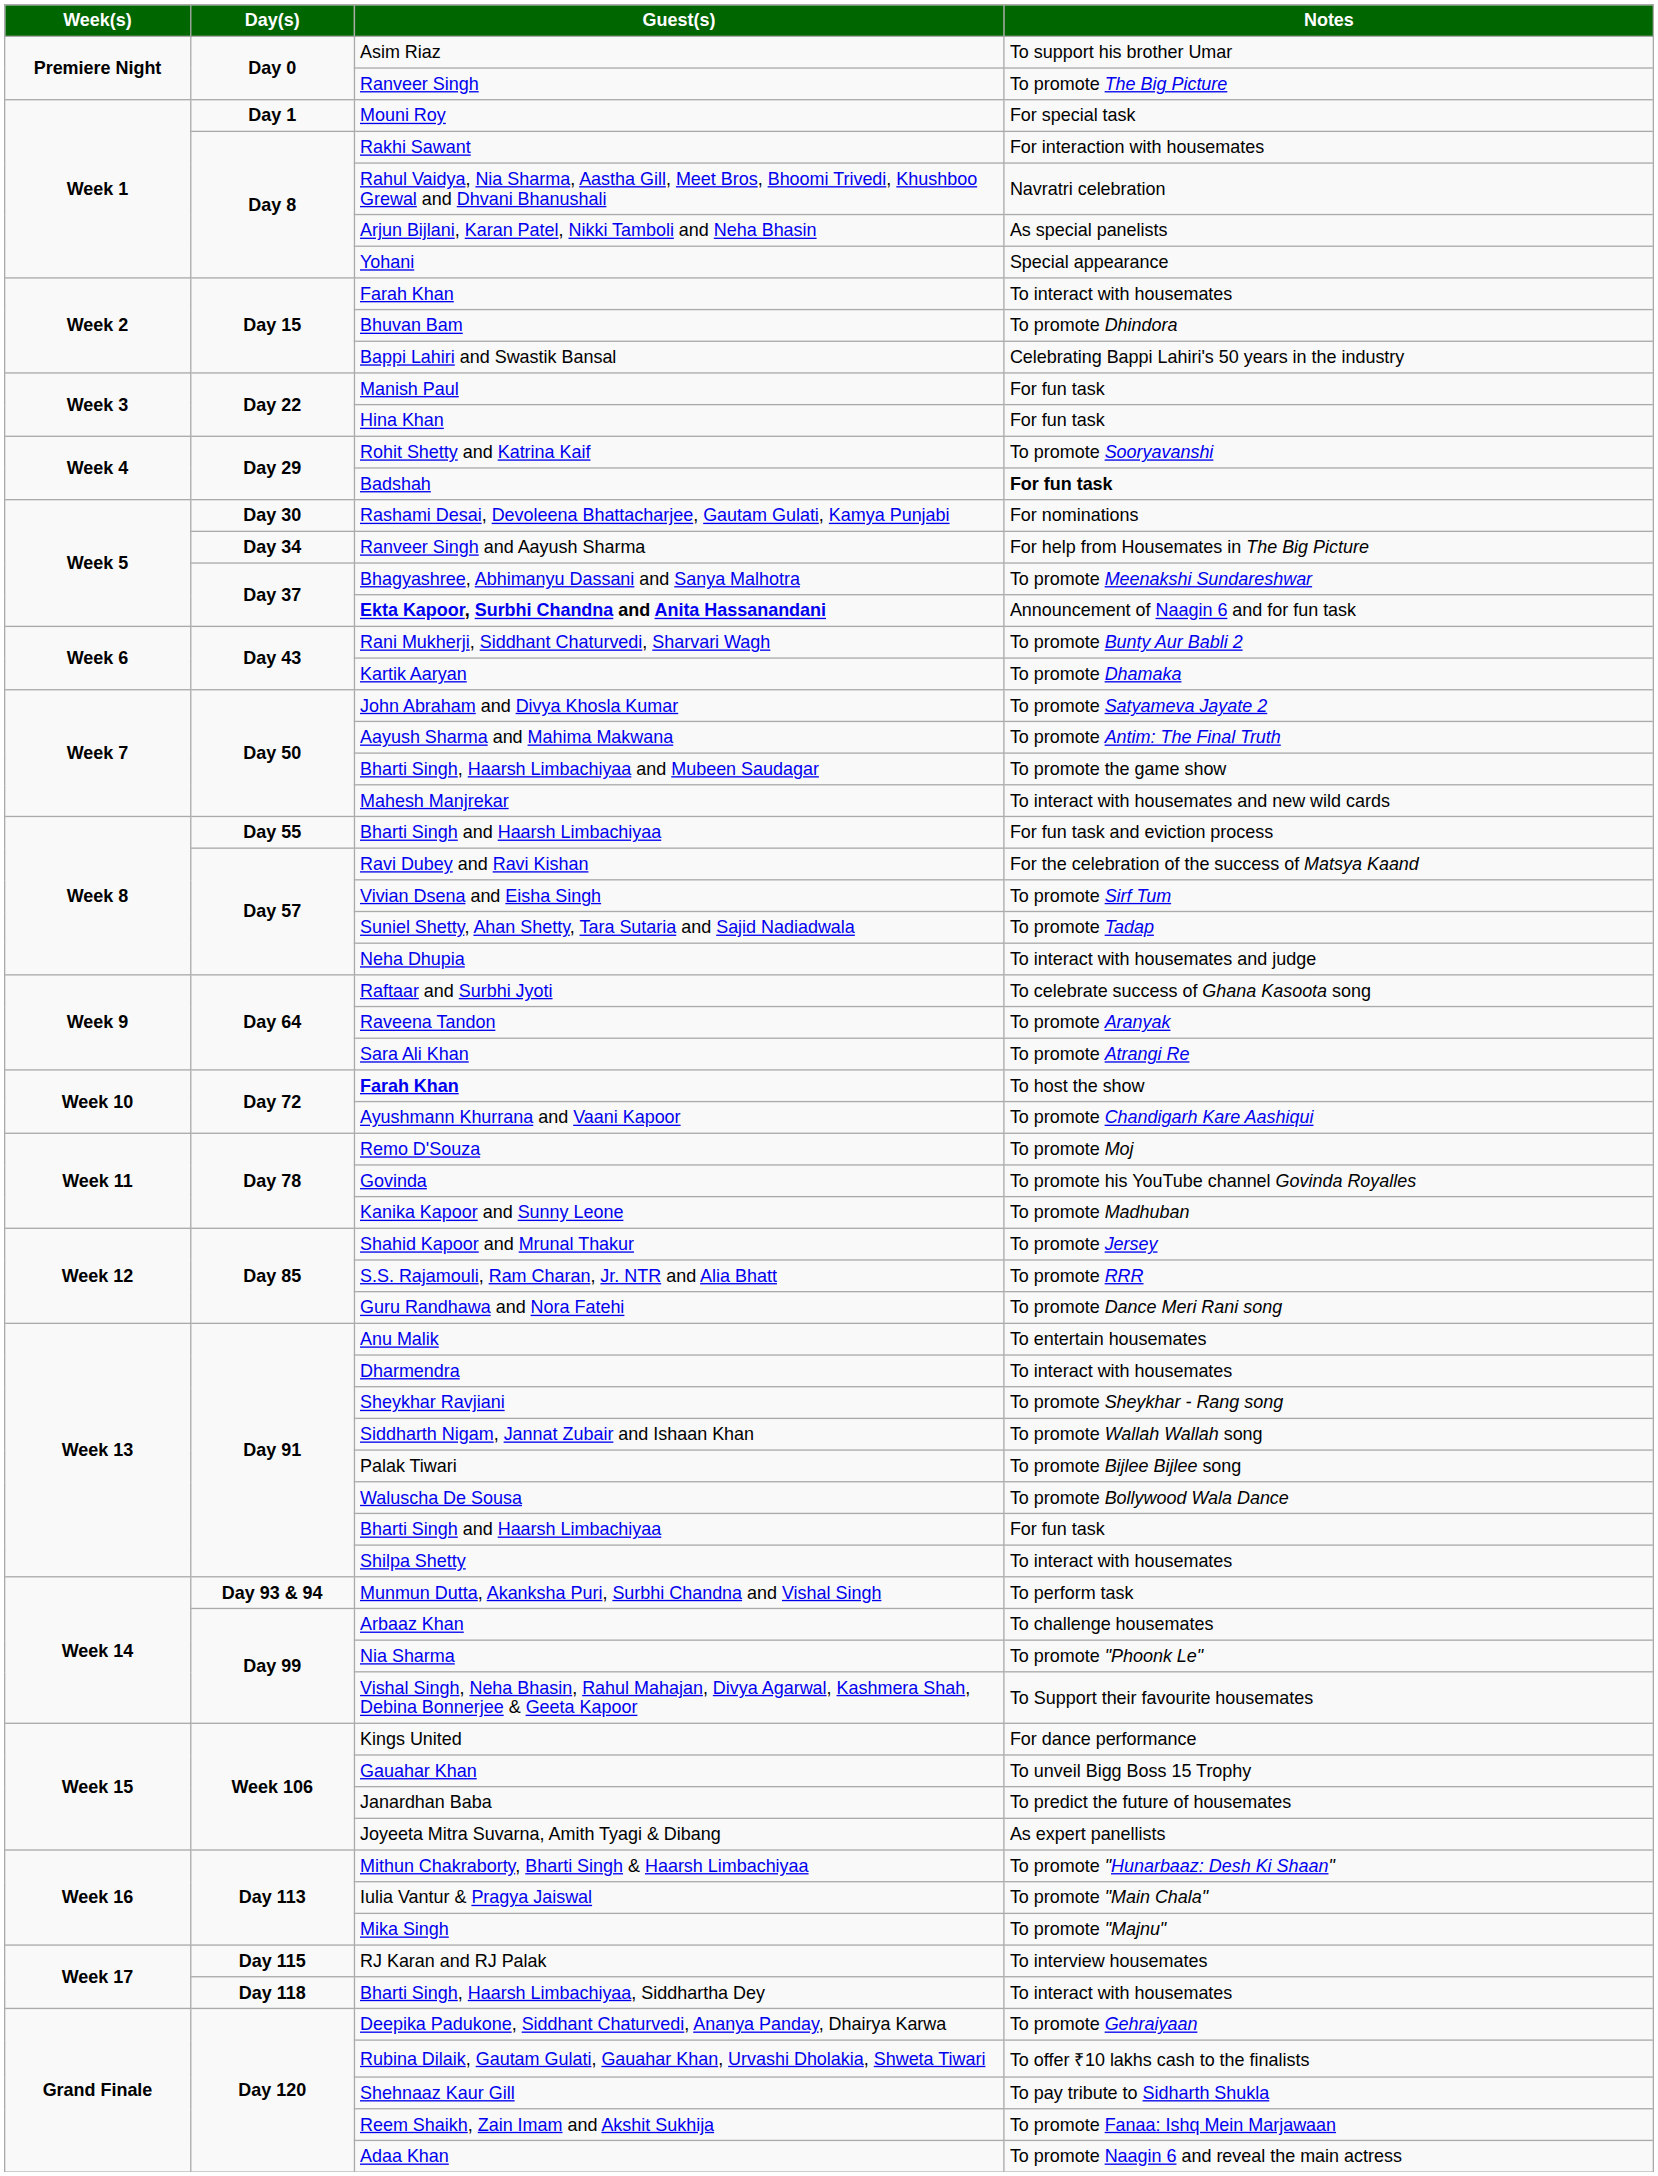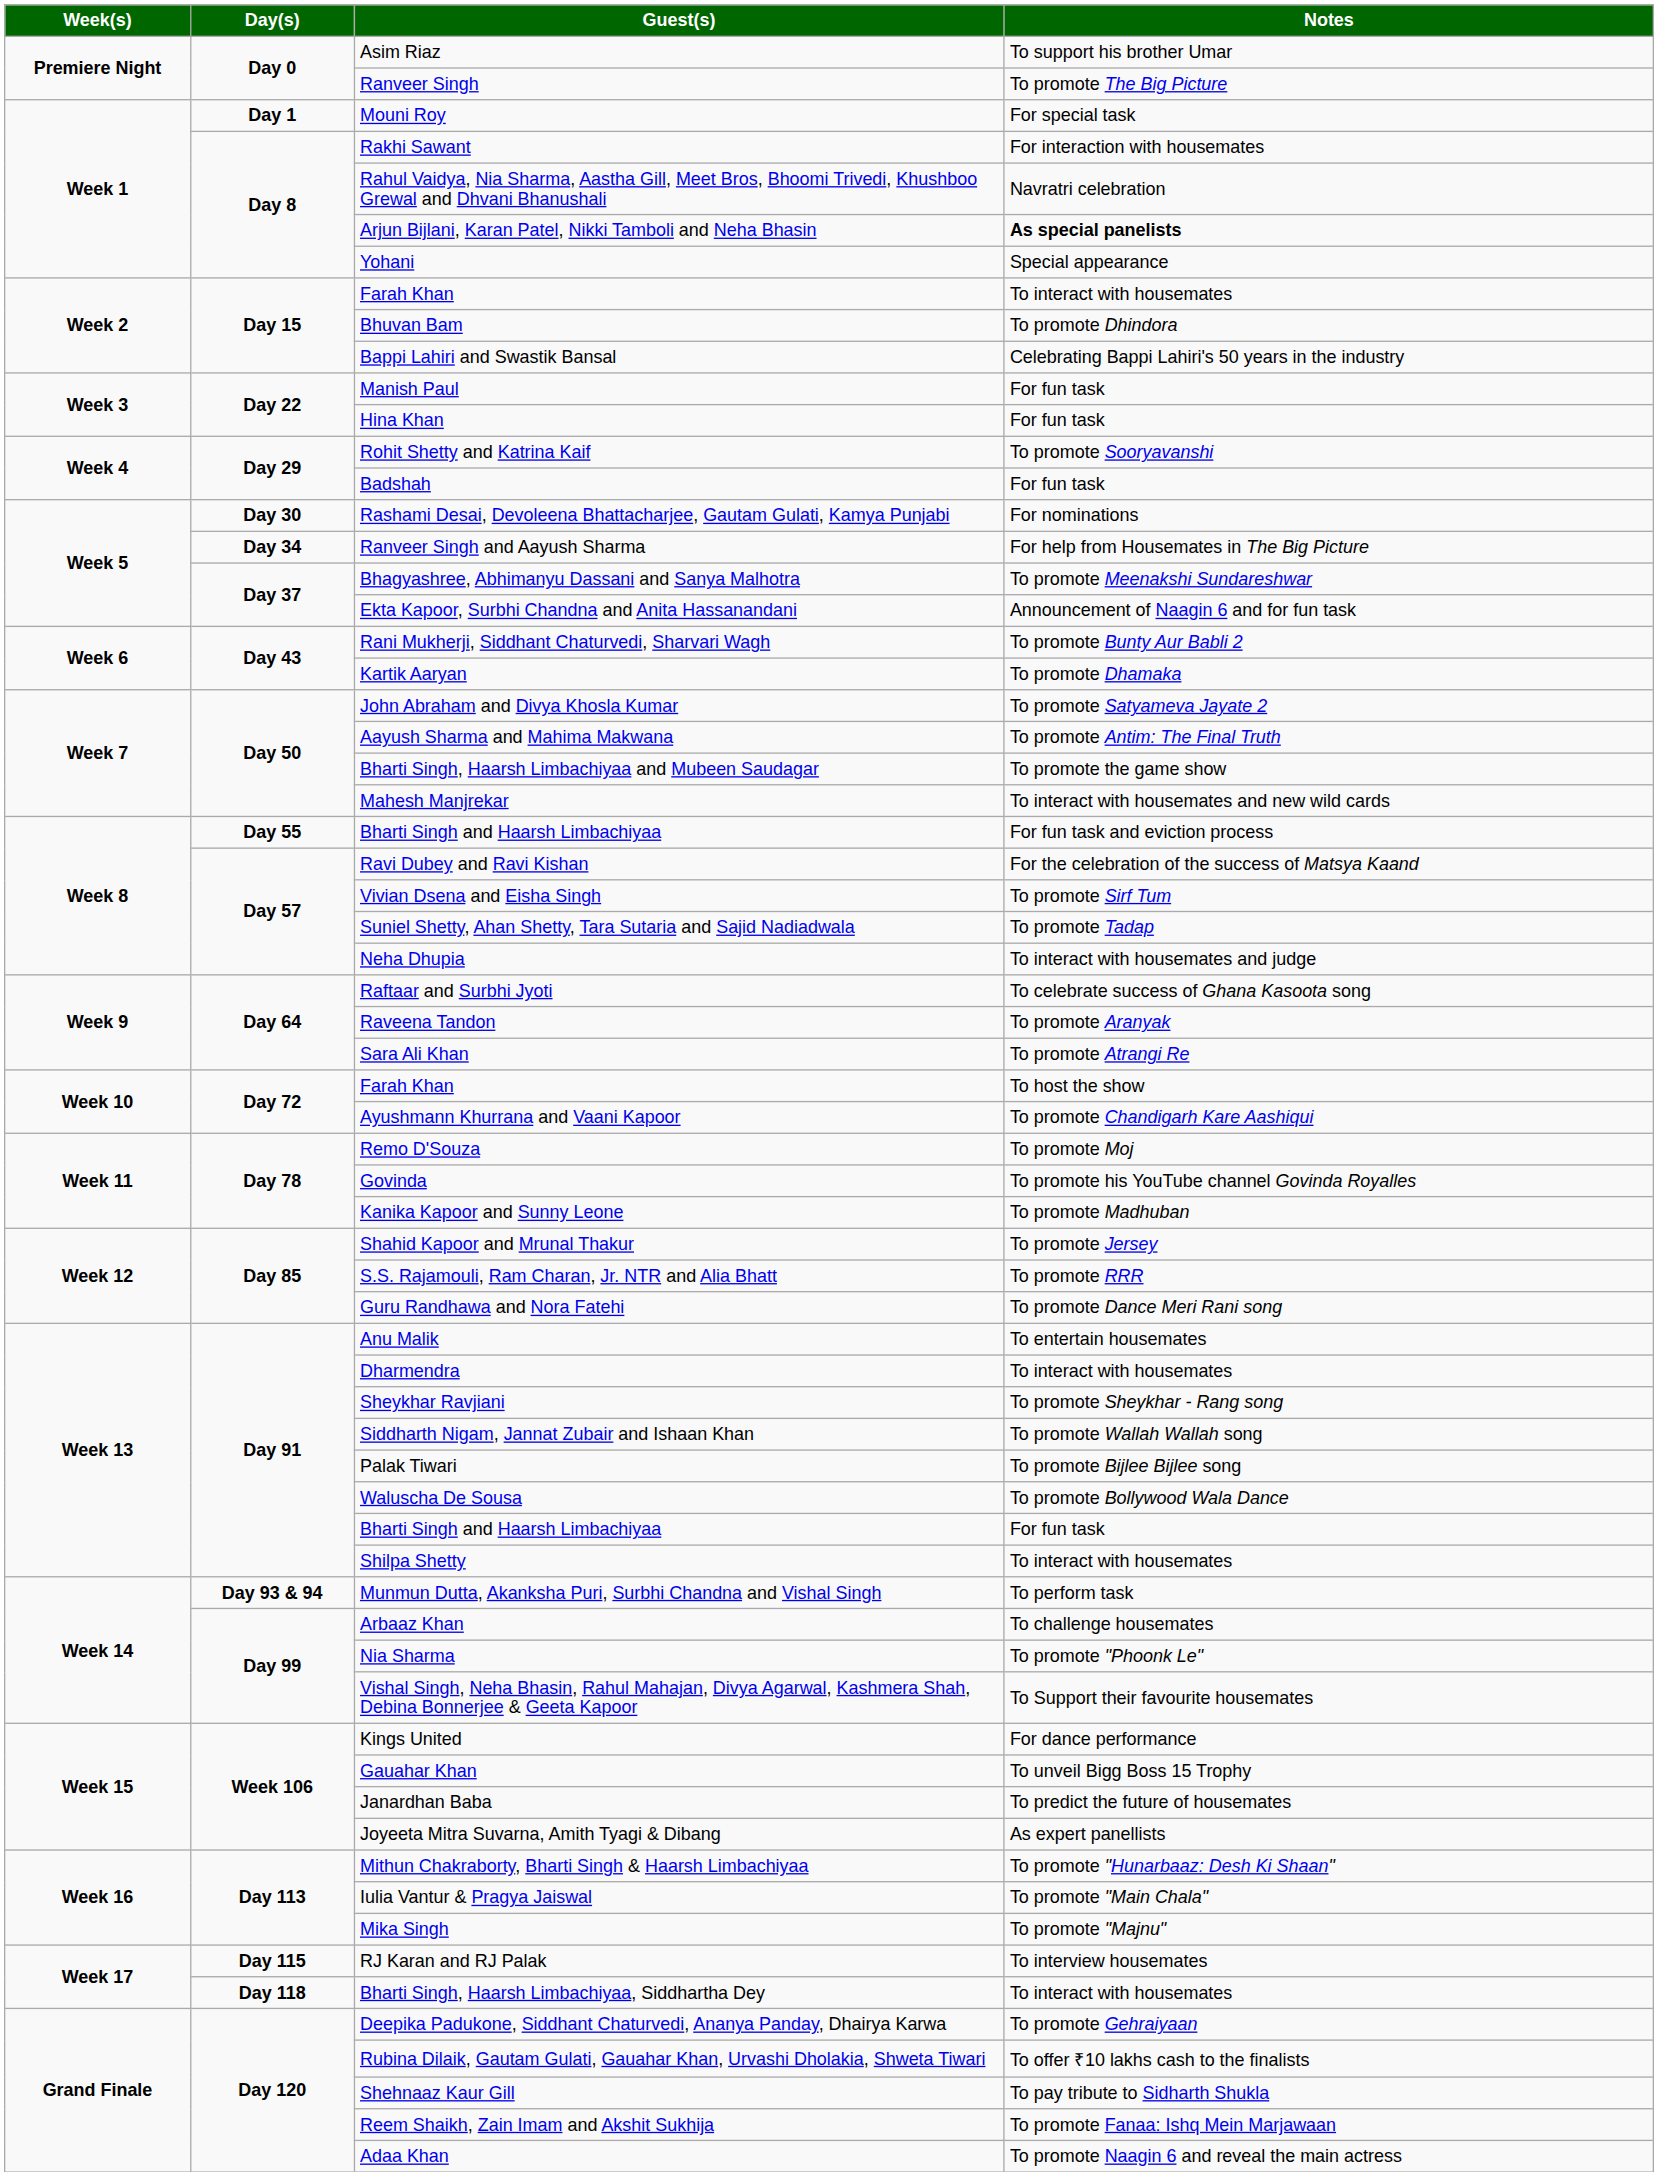(1089, 230) normal -> (1096, 230) bold
(1061, 483) bold -> (1057, 483) normal
(593, 610) bold -> (578, 610) normal
(409, 1085) bold -> (407, 1085) normal
